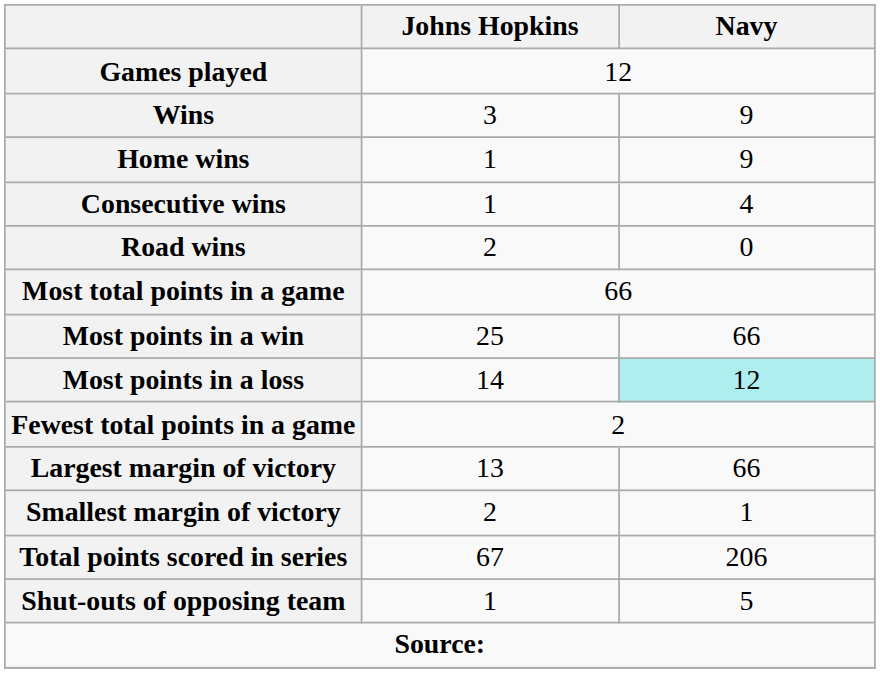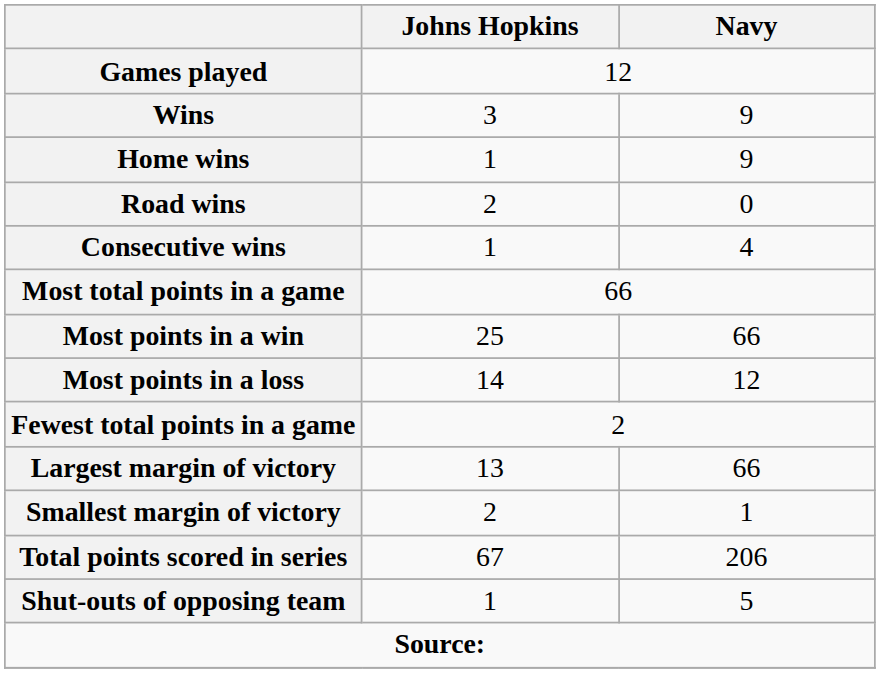rows swapped: (183, 247) <-> (183, 203)
(746, 379) paleturquoise background -> (746, 379) no background
